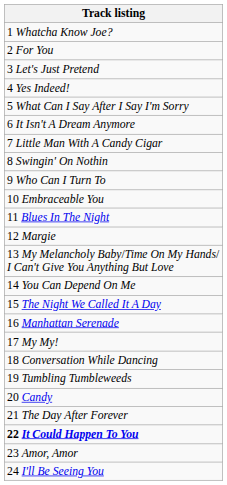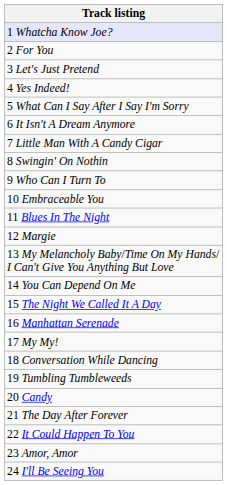(60, 32) no background -> (60, 32) lavender background
(73, 434) bold -> (71, 434) normal
